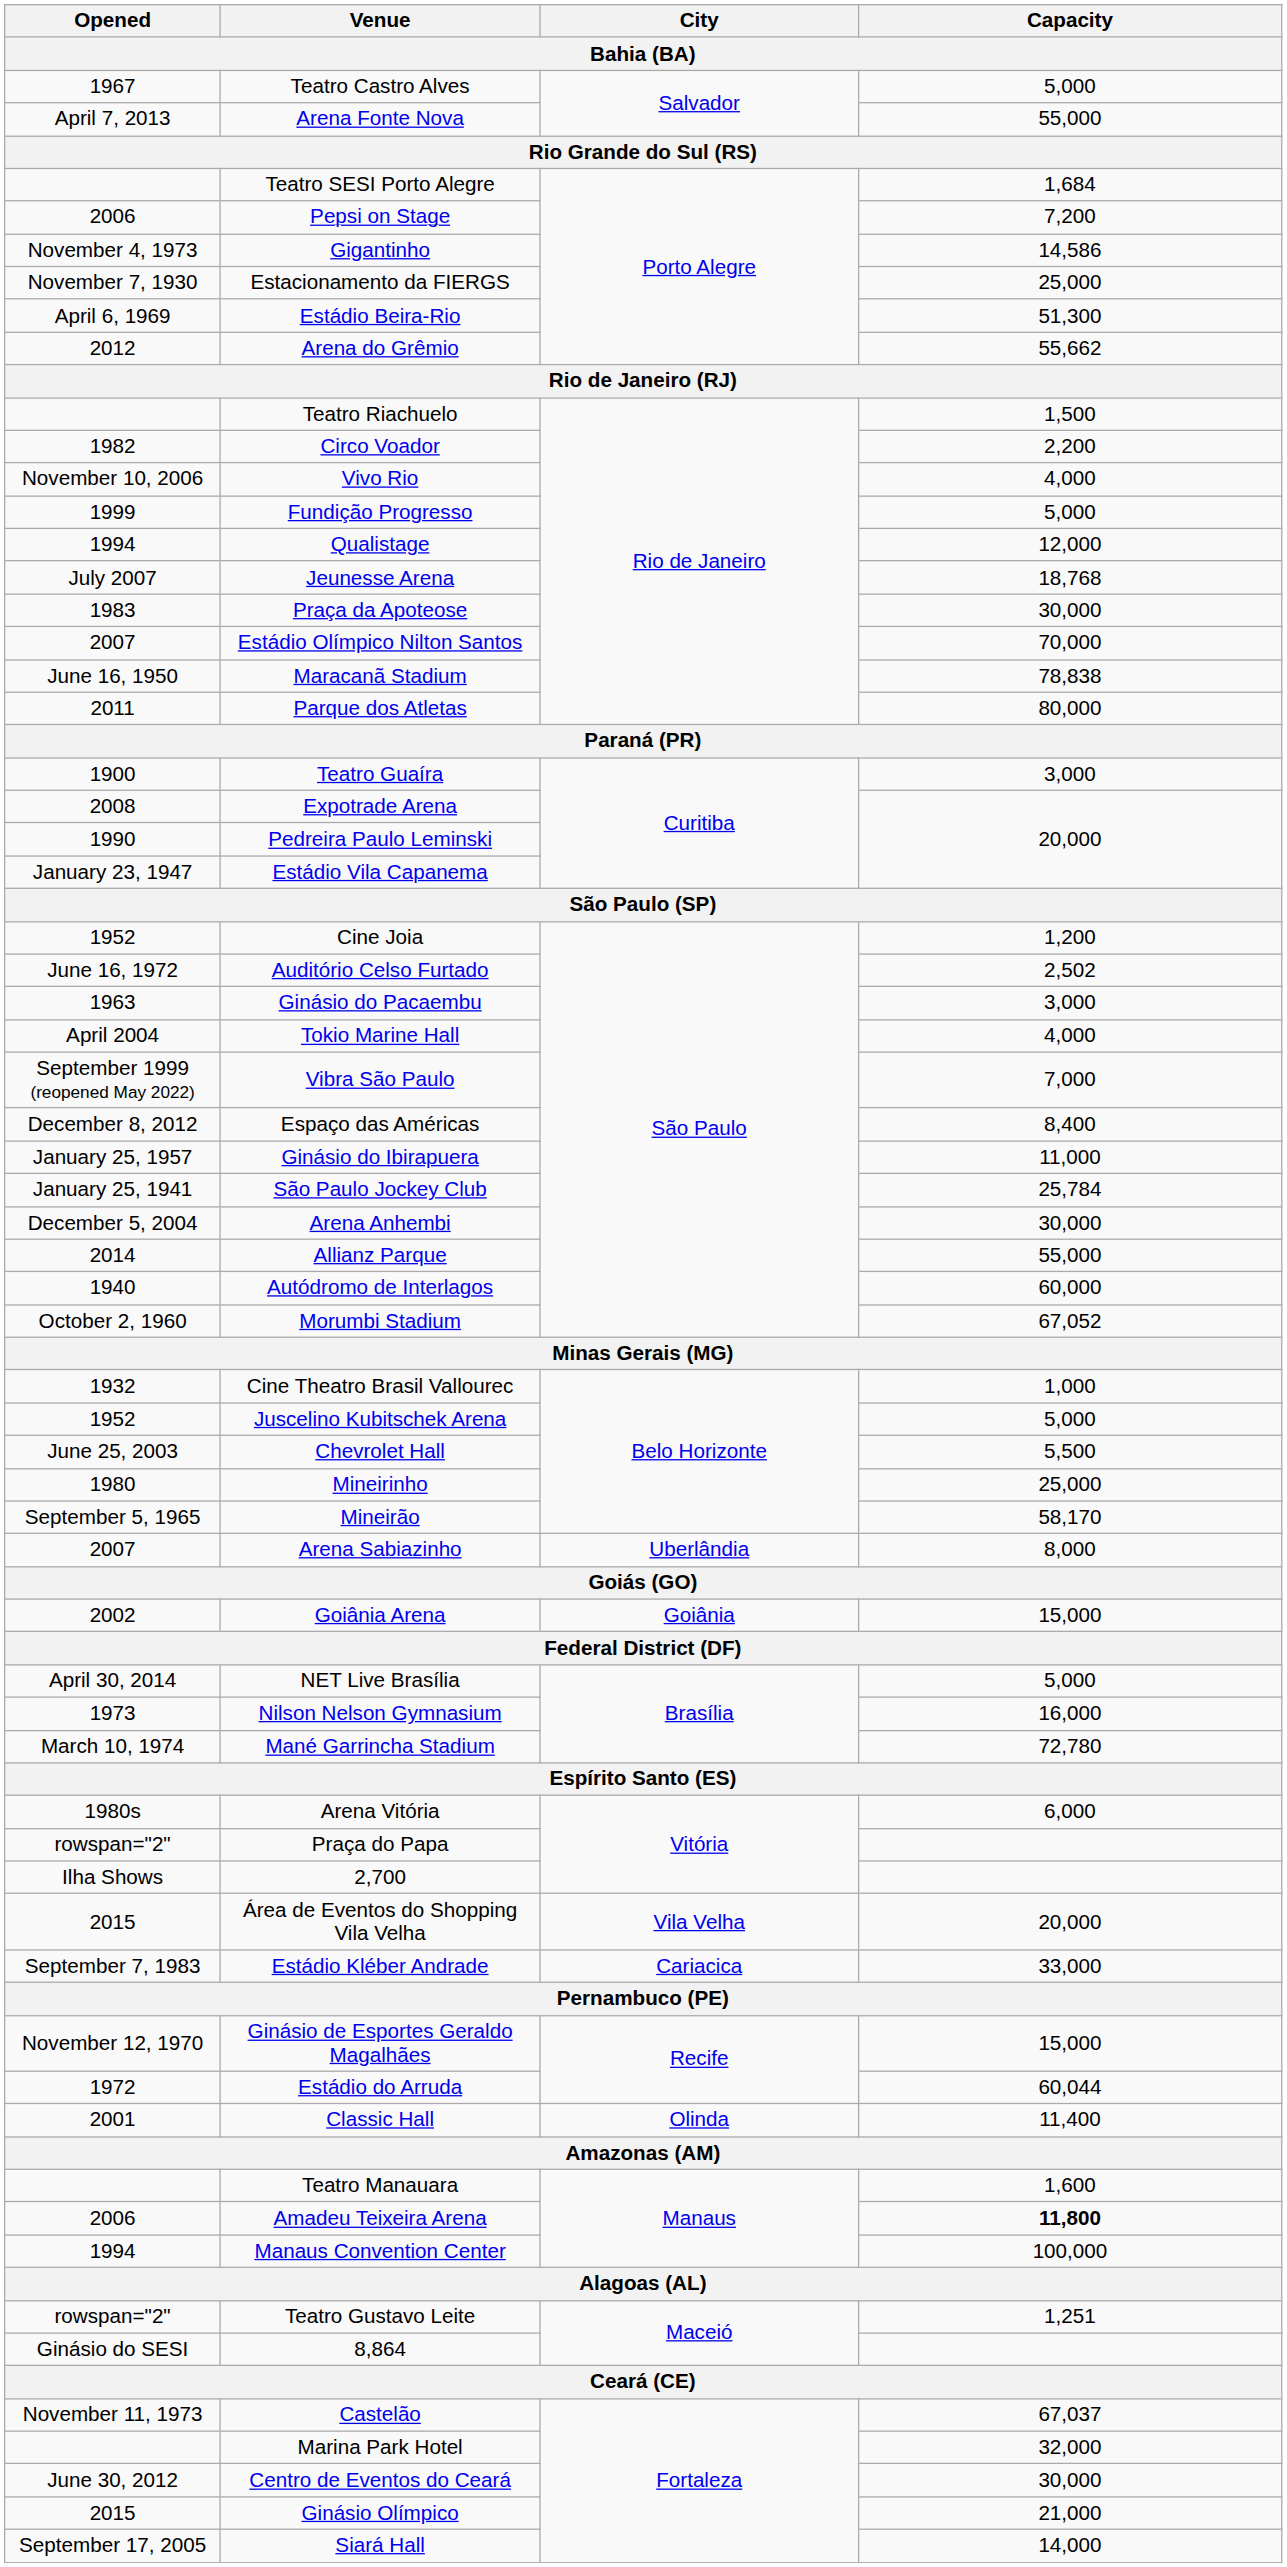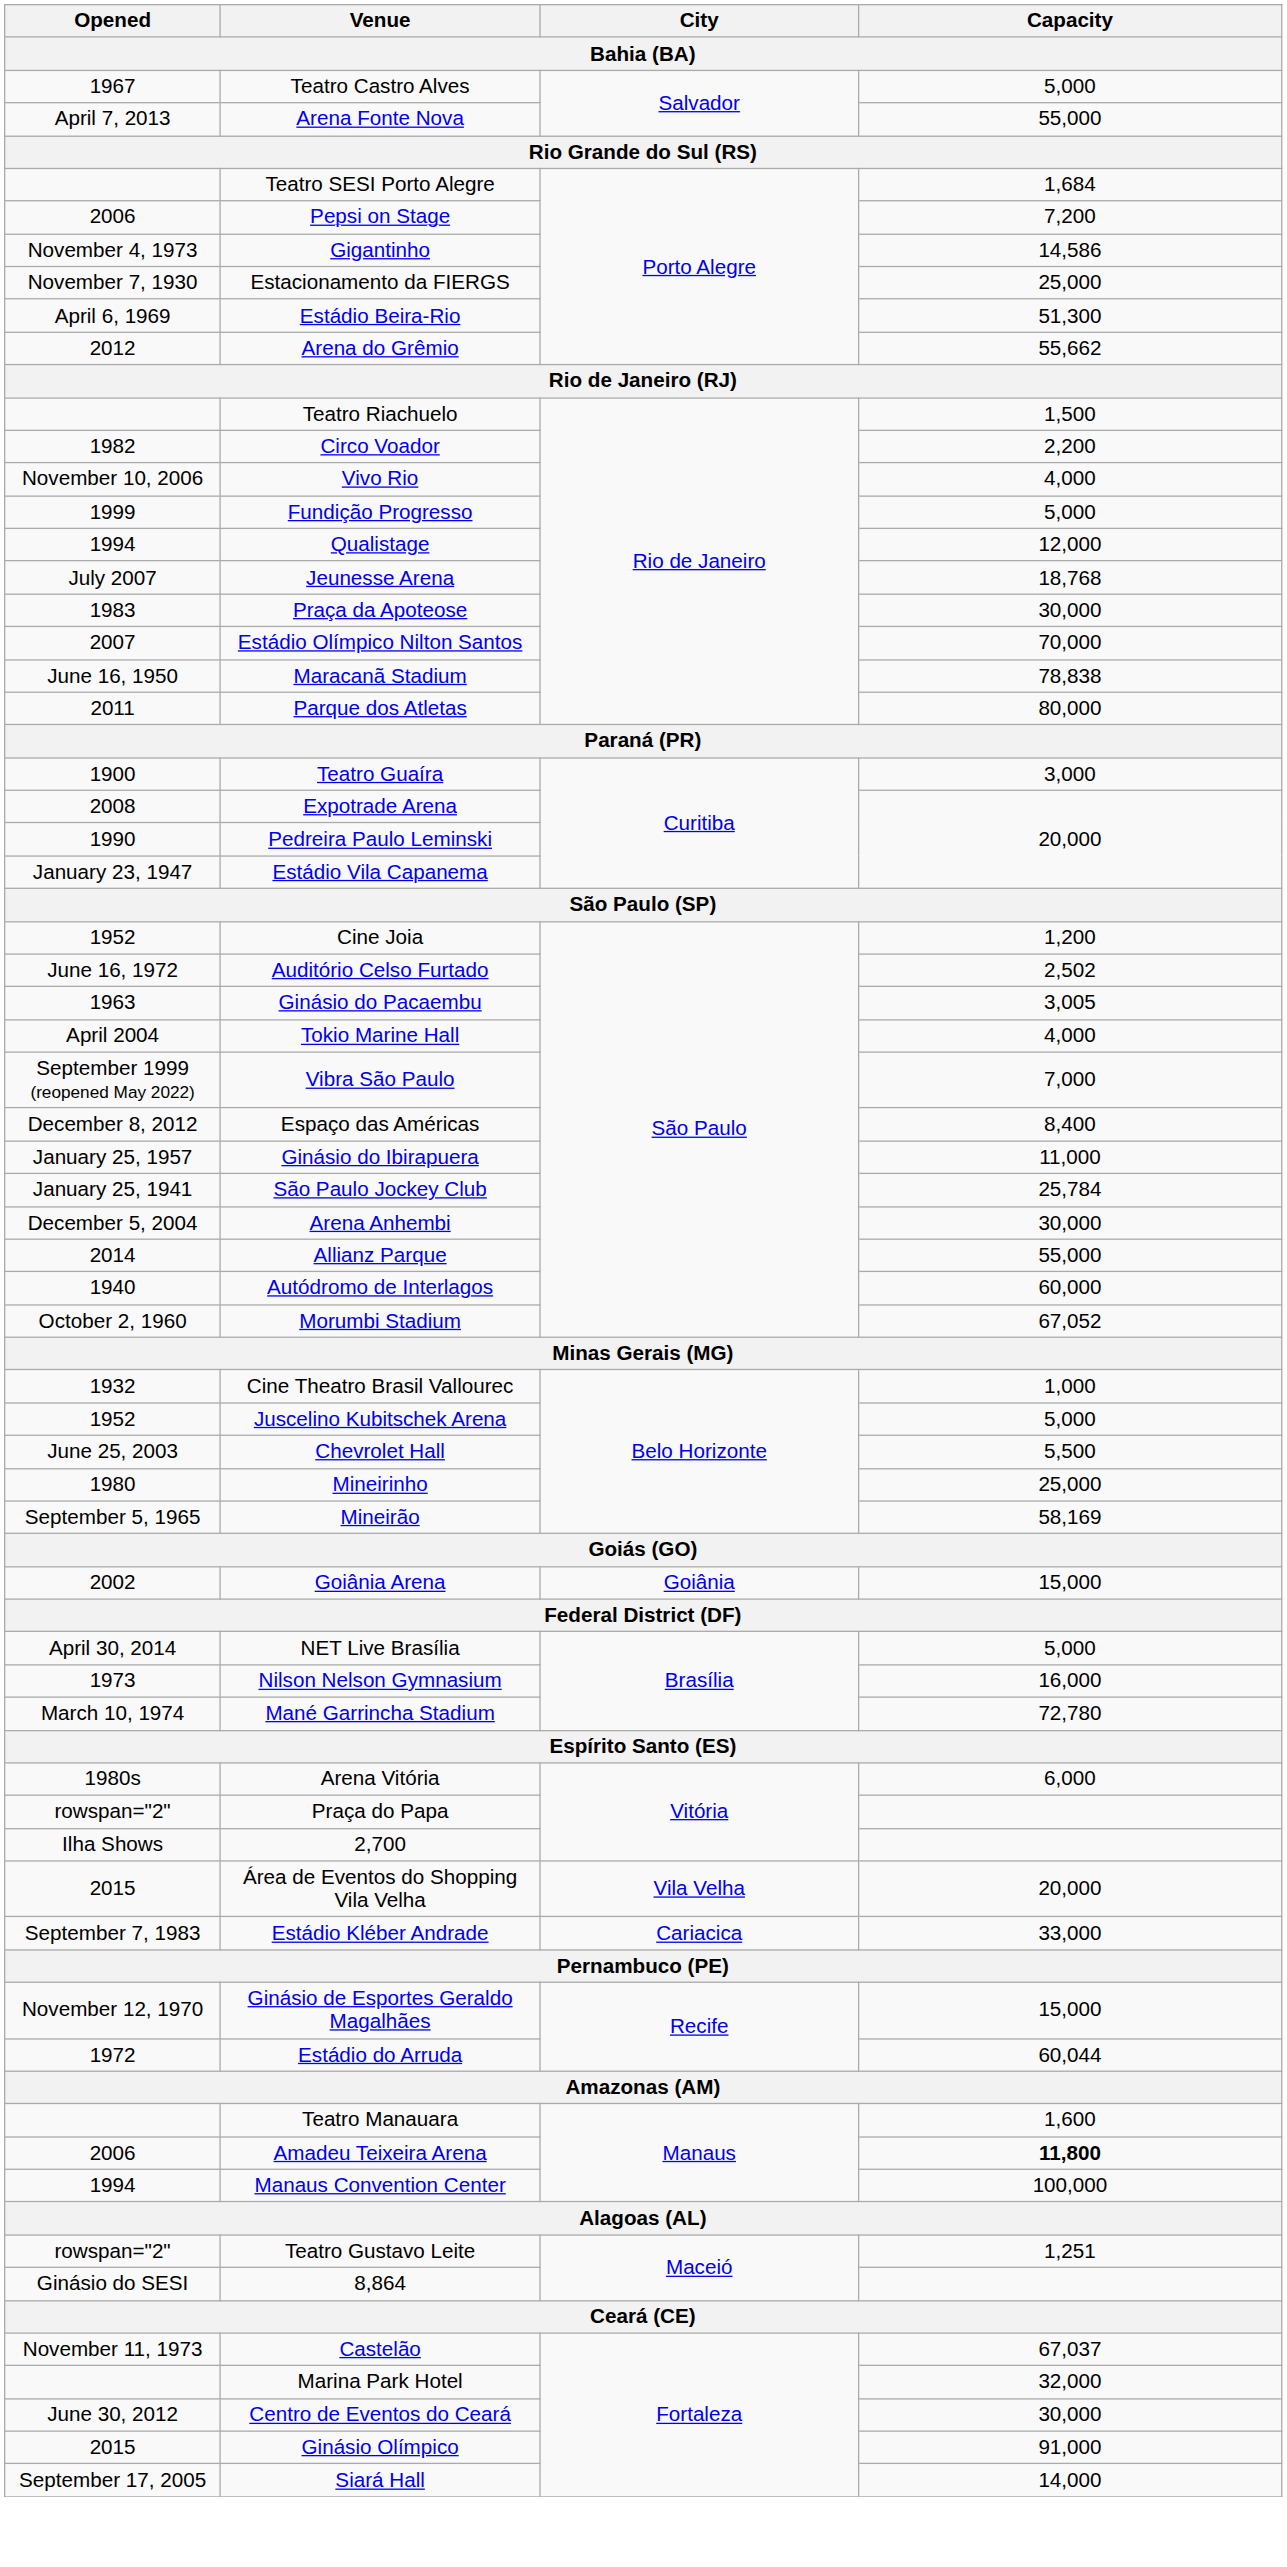(1070, 1002) 3,000 -> (1070, 1002) 3,005
(1070, 1517) 58,170 -> (1070, 1517) 58,169
- row: (380, 1549)
- row: (380, 2120)
(1070, 2512) 21,000 -> (1070, 2447) 91,000
